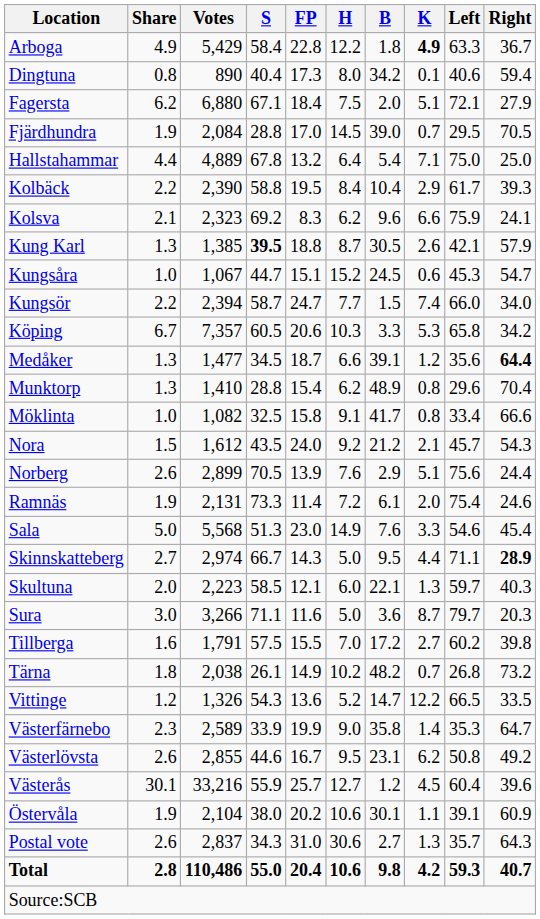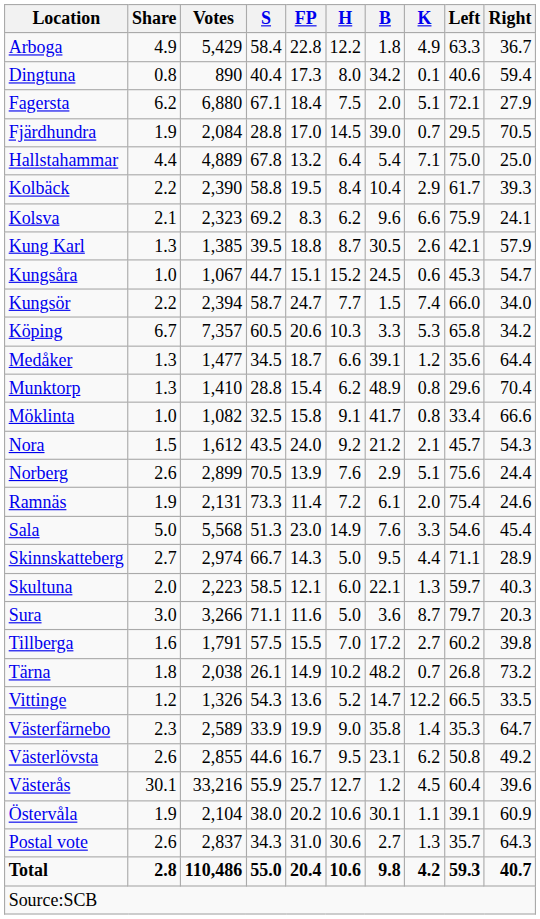(429, 47) bold -> (429, 47) normal
(266, 246) bold -> (266, 246) normal
(516, 359) bold -> (516, 359) normal
(516, 558) bold -> (516, 558) normal
